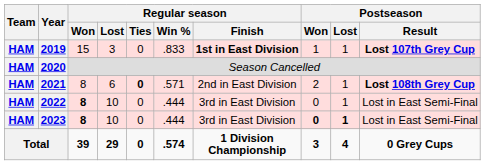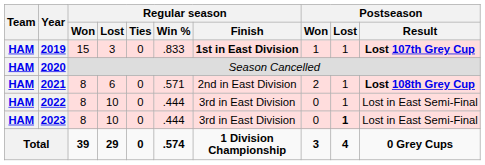(140, 85) bold -> (140, 85) normal
(83, 102) bold -> (83, 102) normal
(83, 120) bold -> (83, 120) normal
(316, 120) bold -> (316, 120) normal
